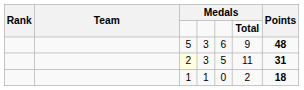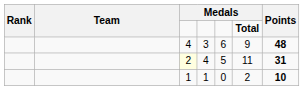(188, 45) 5 -> (188, 45) 4
(206, 61) 3 -> (206, 61) 4
(280, 77) 18 -> (280, 77) 10
